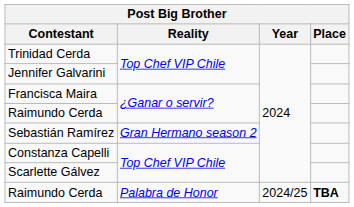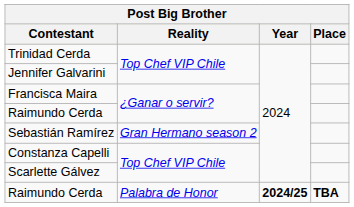(285, 192) normal -> (285, 192) bold
